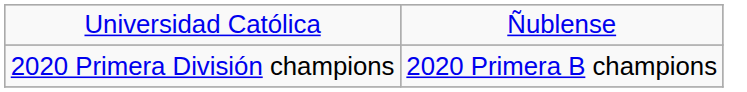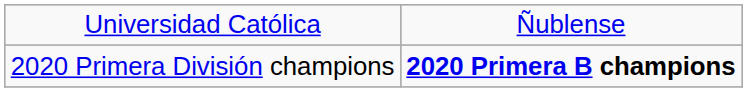(562, 65) normal -> (571, 65) bold
